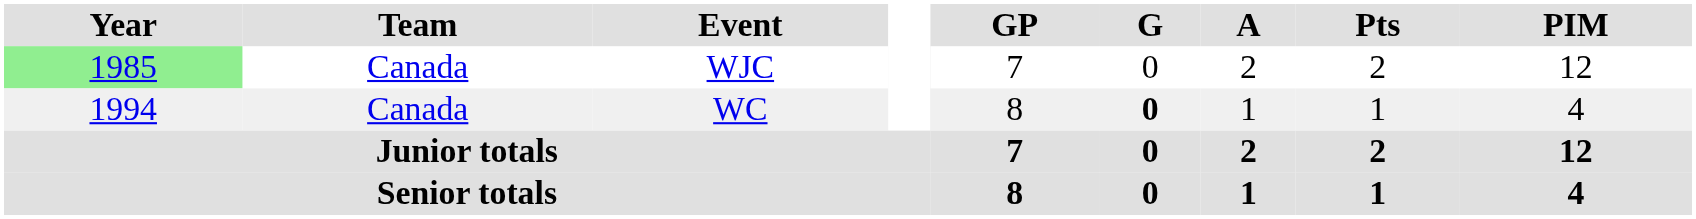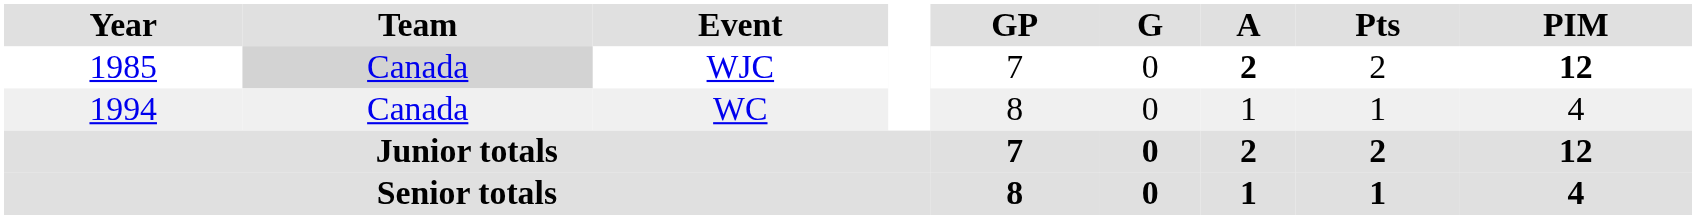(123, 66) lightgreen background -> (123, 66) no background
(418, 66) no background -> (418, 66) lightgrey background
(1248, 66) normal -> (1248, 66) bold
(1576, 66) normal -> (1576, 66) bold
(1150, 108) bold -> (1150, 108) normal
